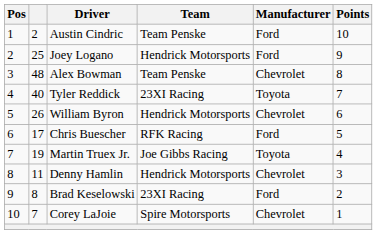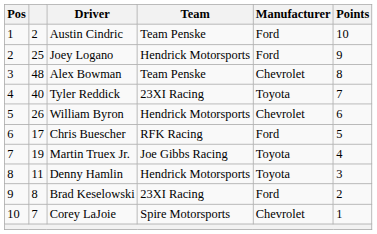(280, 173) Chevrolet -> (273, 173) Toyota
